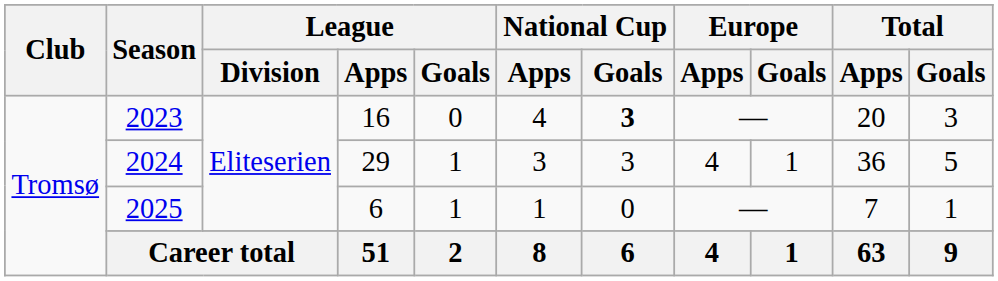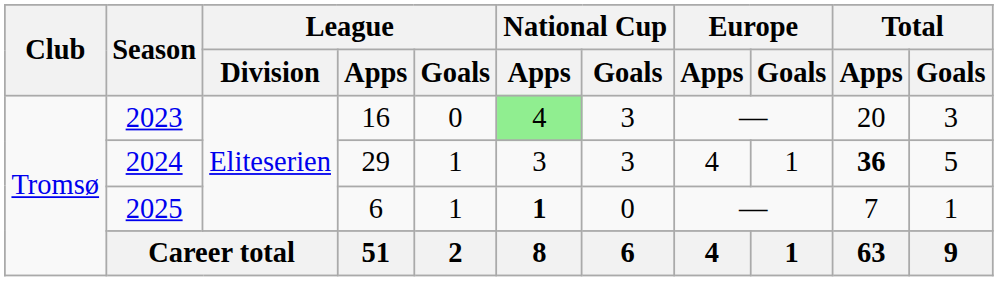(539, 117) no background -> (539, 117) lightgreen background
(628, 117) bold -> (628, 117) normal
(871, 162) normal -> (871, 162) bold
(539, 207) normal -> (539, 207) bold
